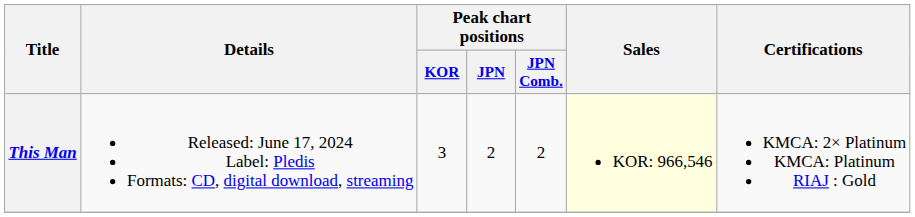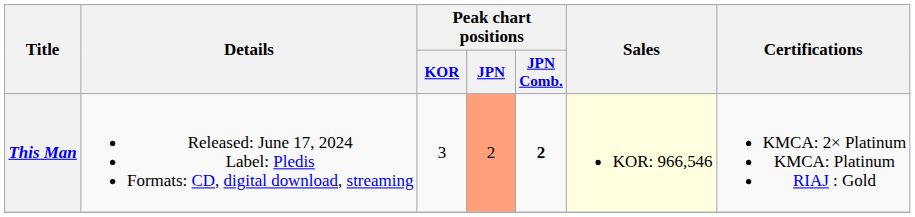(491, 152) no background -> (491, 152) lightsalmon background
(541, 152) normal -> (541, 152) bold
